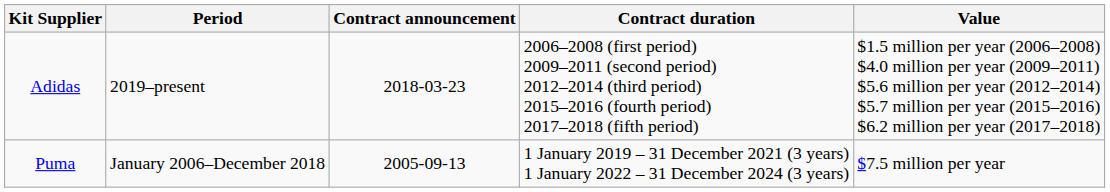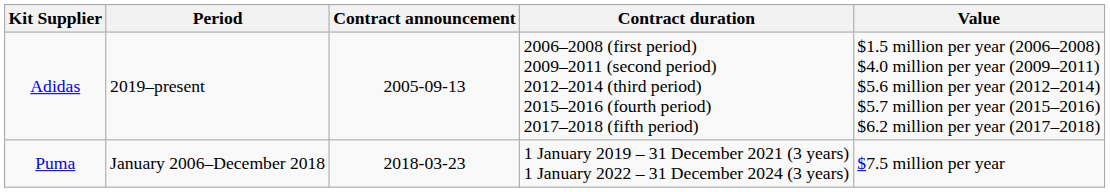(424, 85) 2018-03-23 -> (424, 85) 2005-09-13
(424, 163) 2005-09-13 -> (424, 163) 2018-03-23
